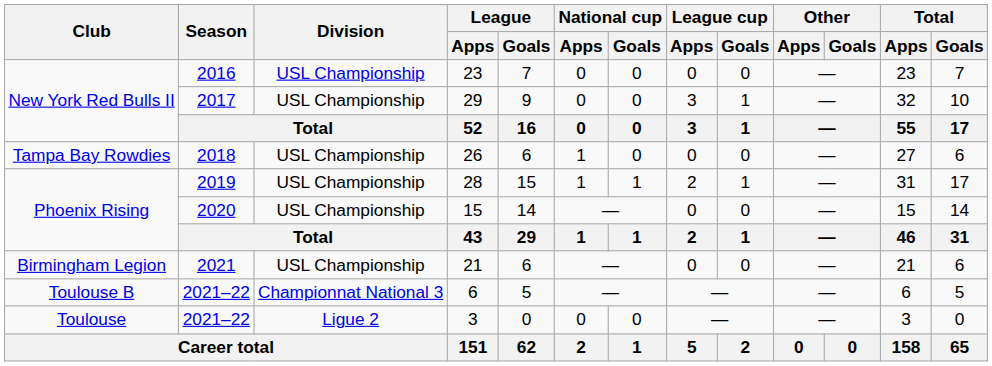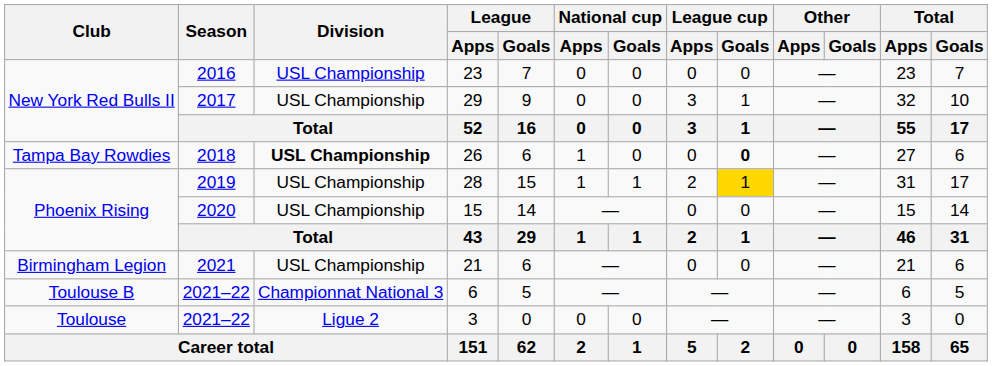(351, 155) normal -> (351, 155) bold
(745, 155) normal -> (745, 155) bold
(745, 182) no background -> (745, 182) gold background
